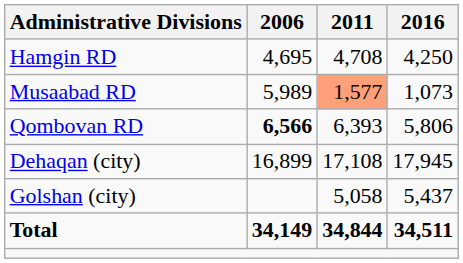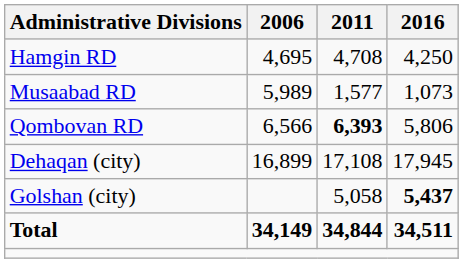(358, 91) lightsalmon background -> (358, 91) no background
(287, 126) bold -> (287, 126) normal
(358, 126) normal -> (358, 126) bold
(428, 195) normal -> (428, 195) bold
